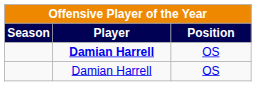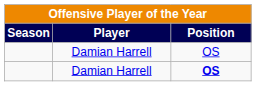(112, 52) bold -> (112, 52) normal
(211, 71) normal -> (211, 71) bold
